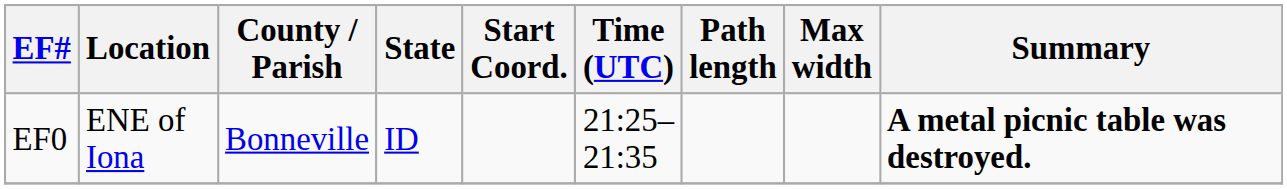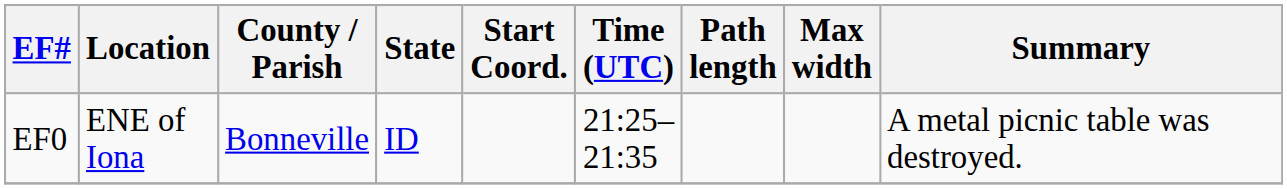(1057, 137) bold -> (1048, 137) normal
